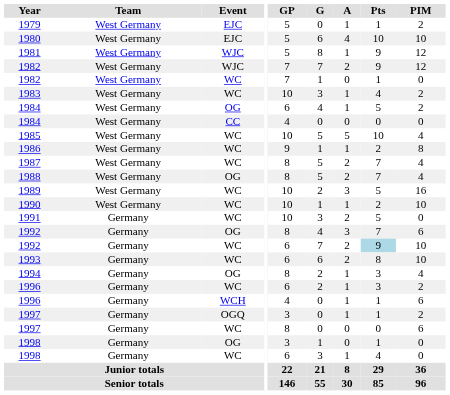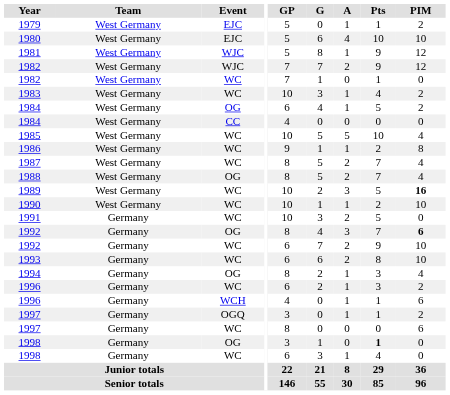(421, 190) normal -> (421, 190) bold
(421, 231) normal -> (421, 231) bold
(378, 245) lightblue background -> (378, 245) no background
(378, 342) normal -> (378, 342) bold
